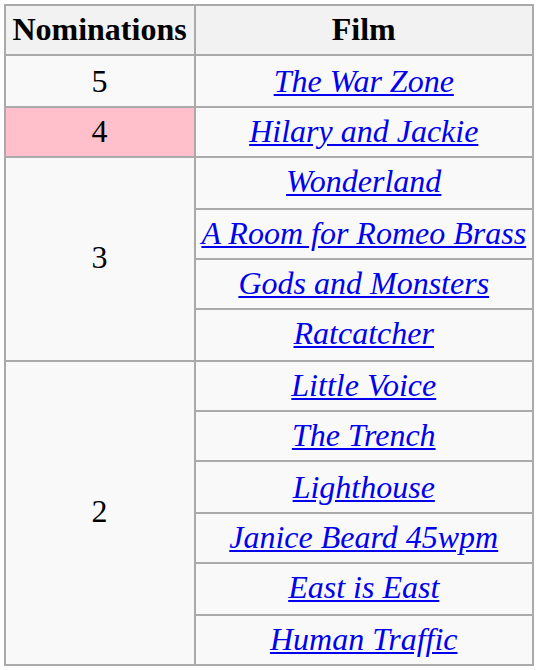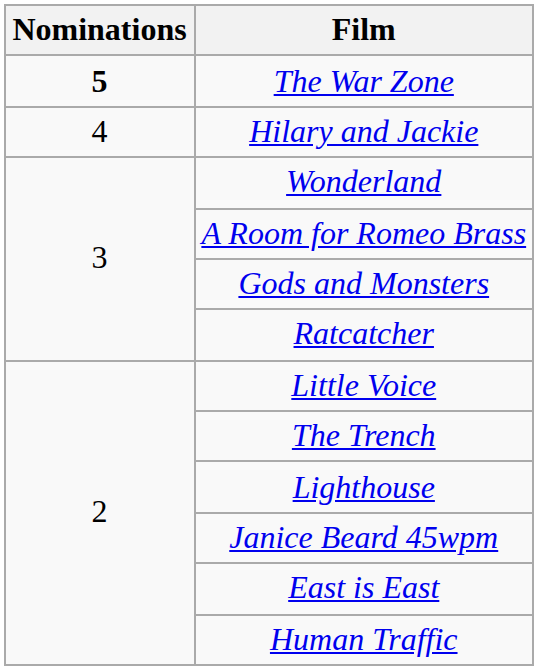(100, 80) normal -> (100, 80) bold
(100, 131) pink background -> (100, 131) no background
